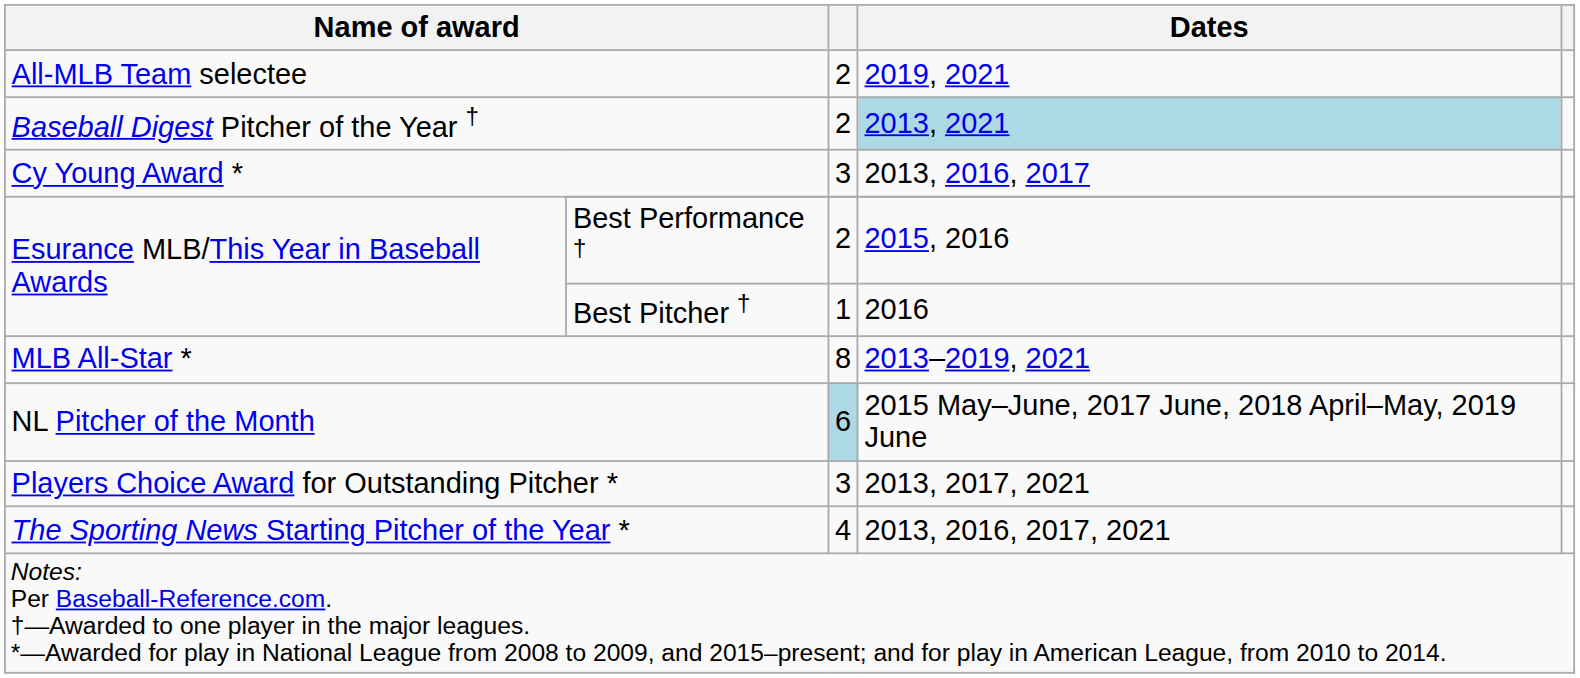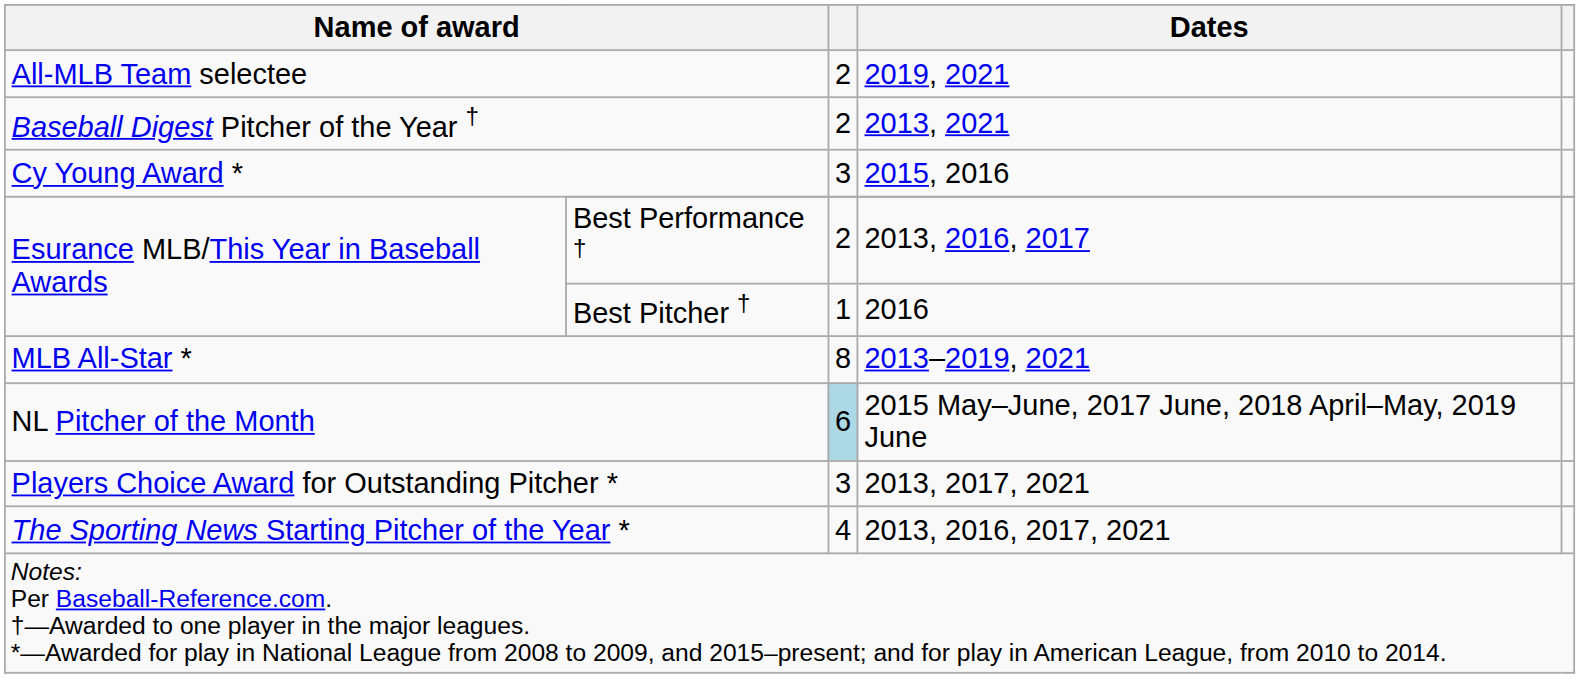(937, 123) lightblue background -> (937, 123) no background
(977, 173) 2013, 2016, 2017 -> (937, 173) 2015, 2016
(937, 239) 2015, 2016 -> (977, 239) 2013, 2016, 2017
